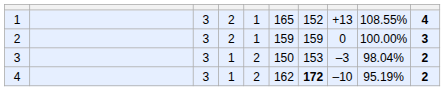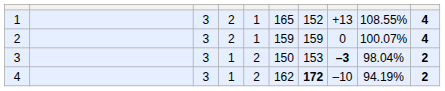(384, 39) 100.00% -> (384, 39) 100.07%
(425, 39) 3 -> (425, 39) 4
(342, 58) normal -> (342, 58) bold
(384, 77) 95.19% -> (384, 77) 94.19%
